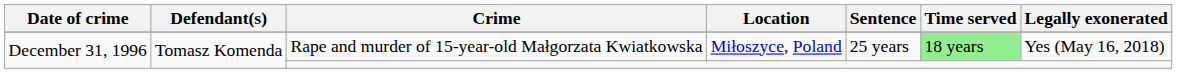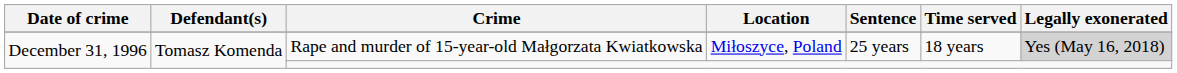(954, 46) lightgreen background -> (954, 46) no background
(1095, 46) no background -> (1095, 46) lightgrey background
